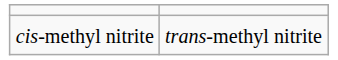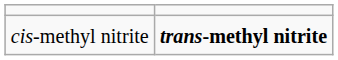(244, 36) normal -> (244, 34) bold
